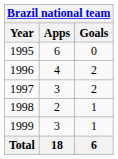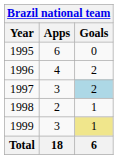(94, 88) no background -> (94, 88) lightblue background
(94, 126) no background -> (94, 126) khaki background
